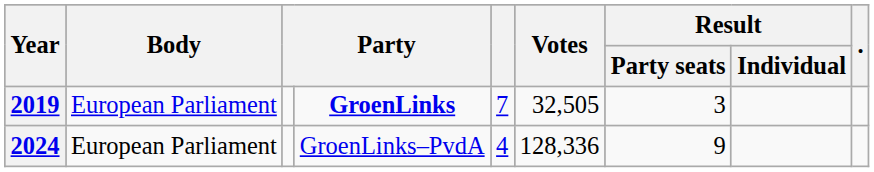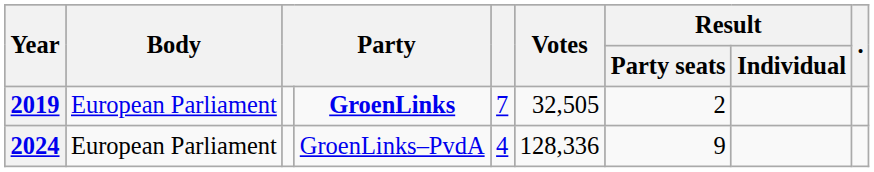(720, 105) 3 -> (720, 105) 2
